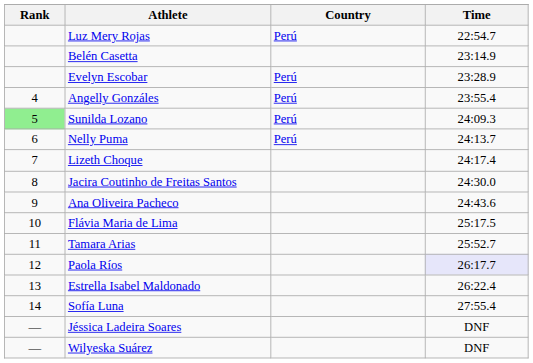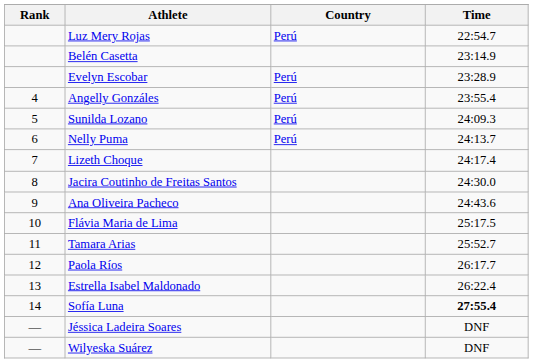(35, 119) lightgreen background -> (35, 119) no background
(477, 264) lavender background -> (477, 264) no background
(477, 306) normal -> (477, 306) bold
